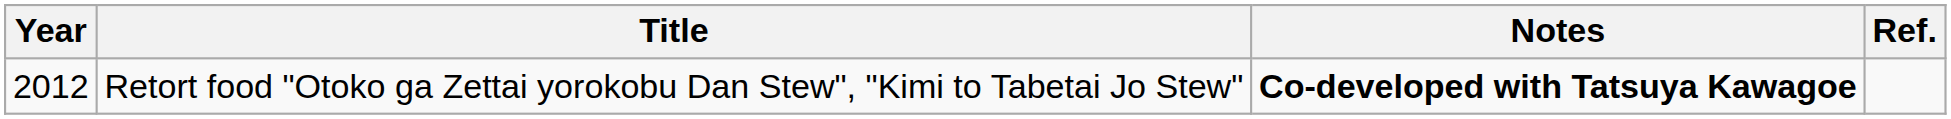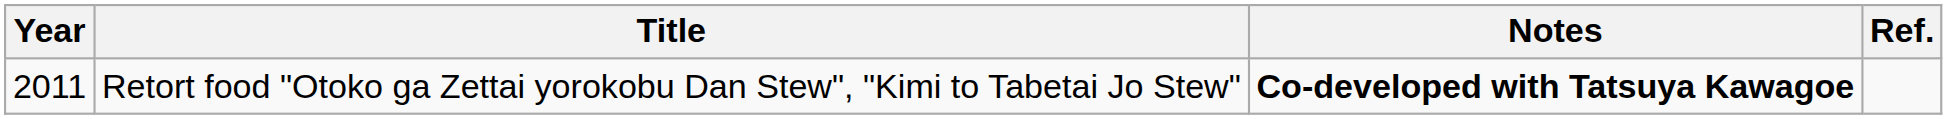(51, 85) 2012 -> (50, 85) 2011
